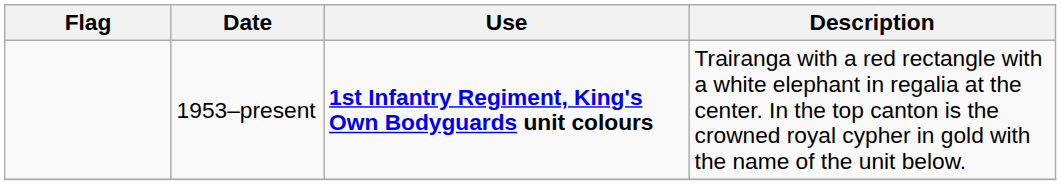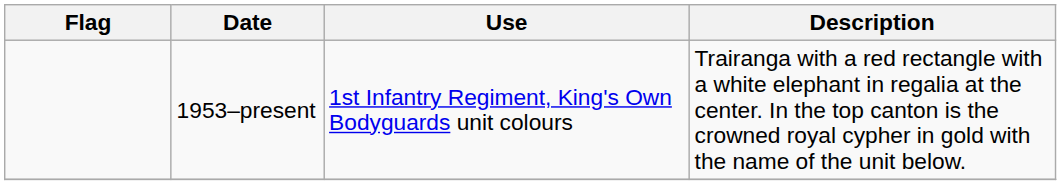(491, 109) bold -> (500, 109) normal
